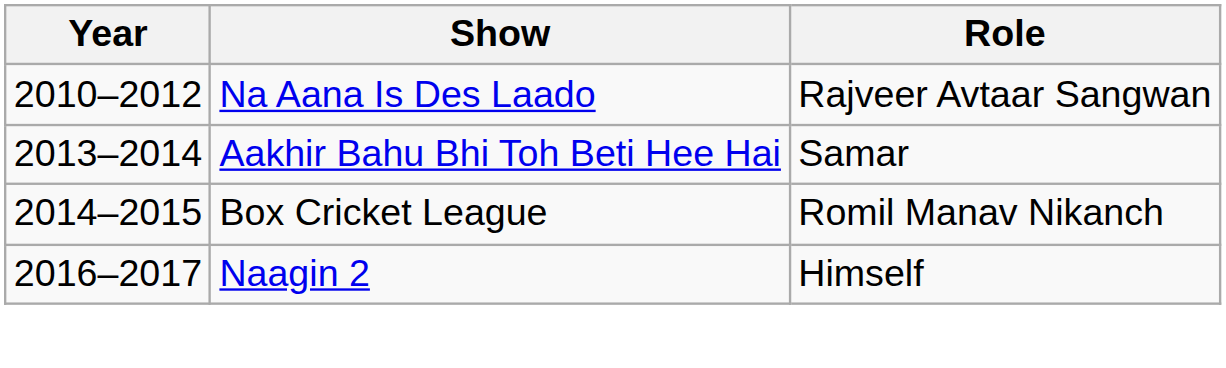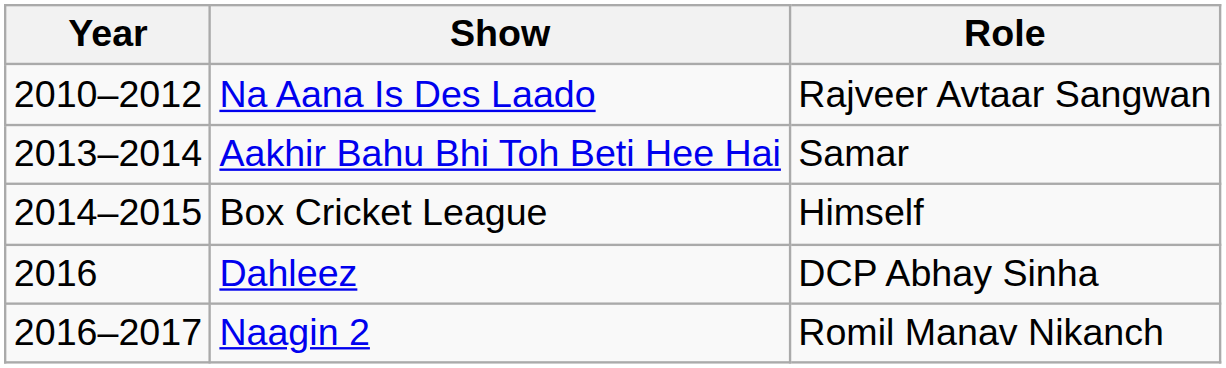(981, 213) Romil Manav Nikanch -> (861, 213) Himself
+ row: (288, 272)
(861, 272) Himself -> (981, 332) Romil Manav Nikanch
